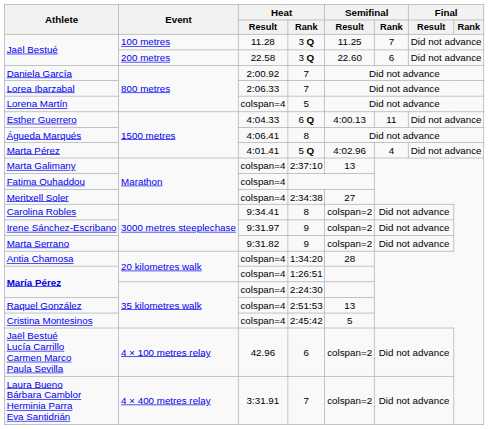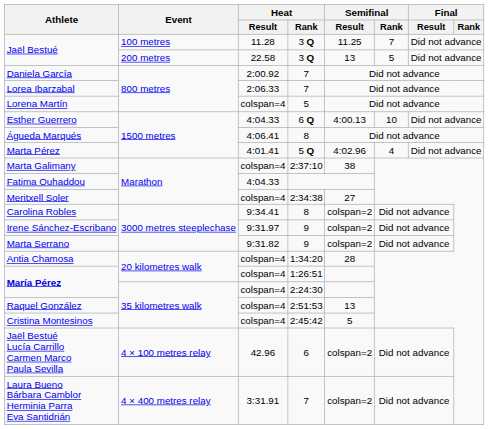(350, 58) 22.60 -> (350, 58) 13
(391, 58) 6 -> (391, 58) 5
(391, 120) 11 -> (391, 120) 10
(350, 166) 13 -> (350, 166) 38
(263, 182) colspan=4 -> (263, 182) 4:04.33
